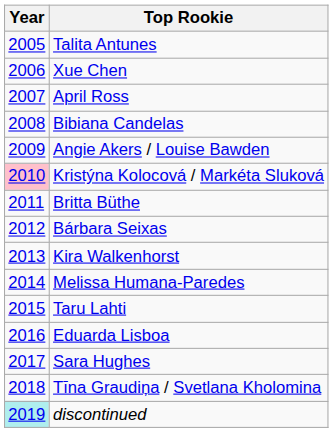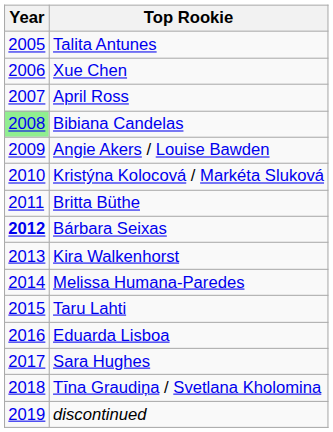(27, 123) no background -> (27, 123) lightgreen background
(27, 176) pink background -> (27, 176) no background
(27, 229) normal -> (27, 229) bold
(27, 414) paleturquoise background -> (27, 414) no background
